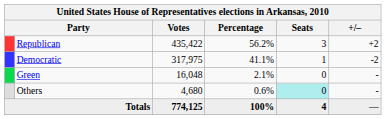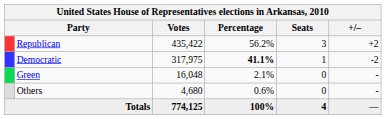(262, 59) normal -> (261, 59) bold
(324, 91) paleturquoise background -> (324, 91) no background
